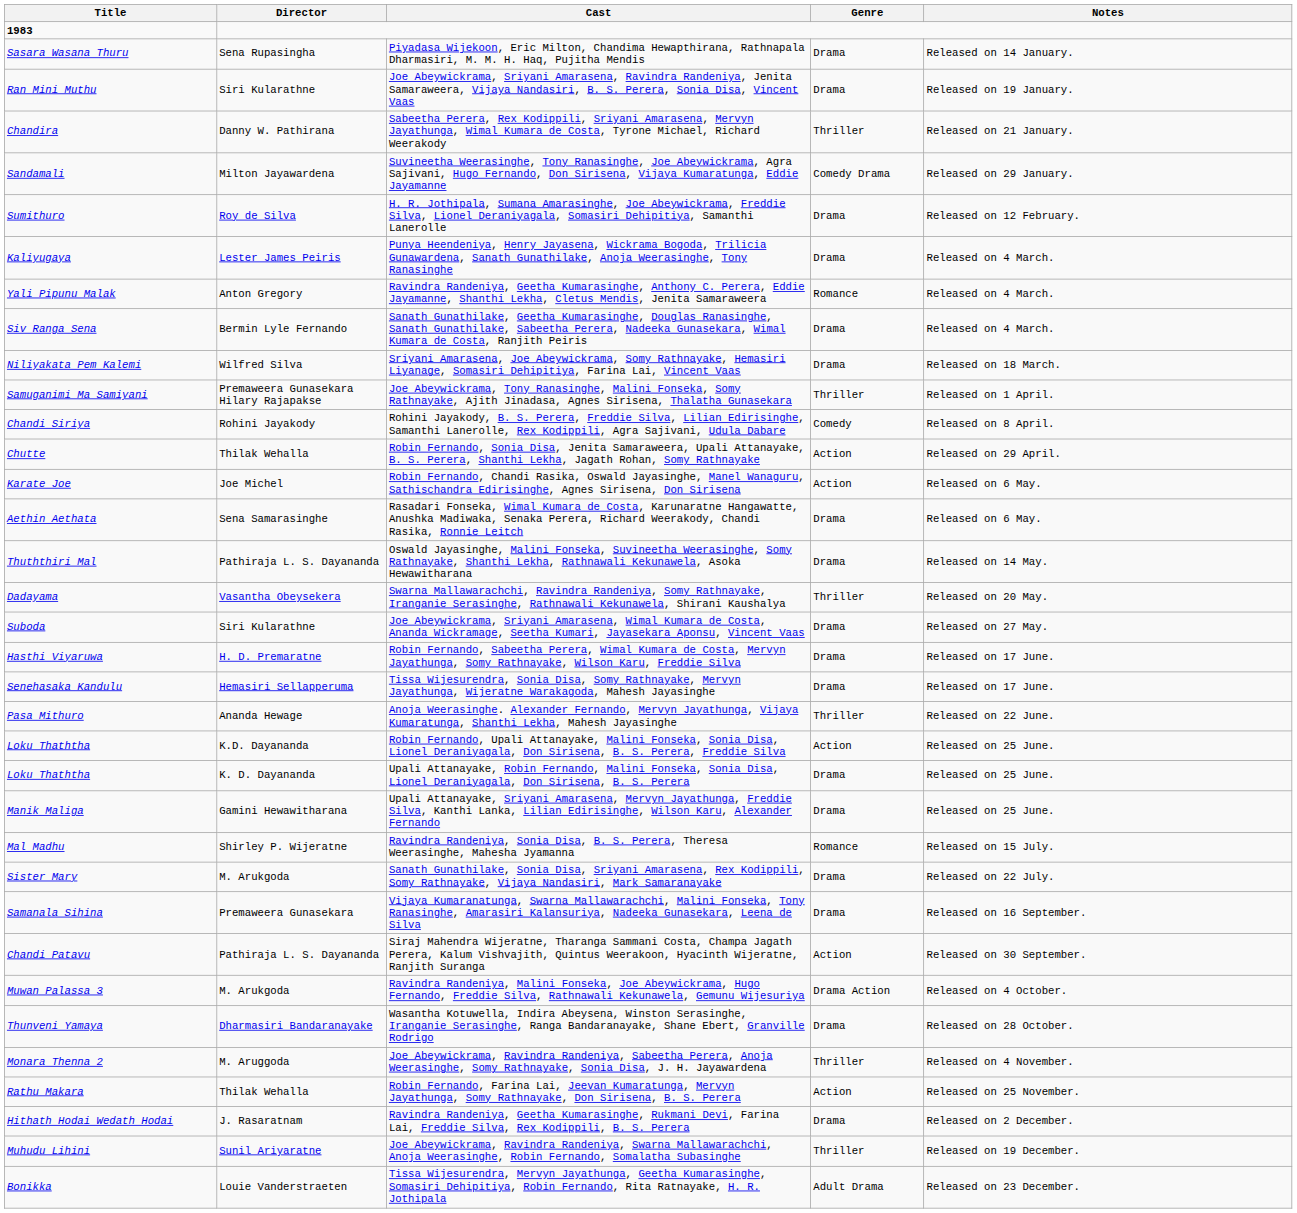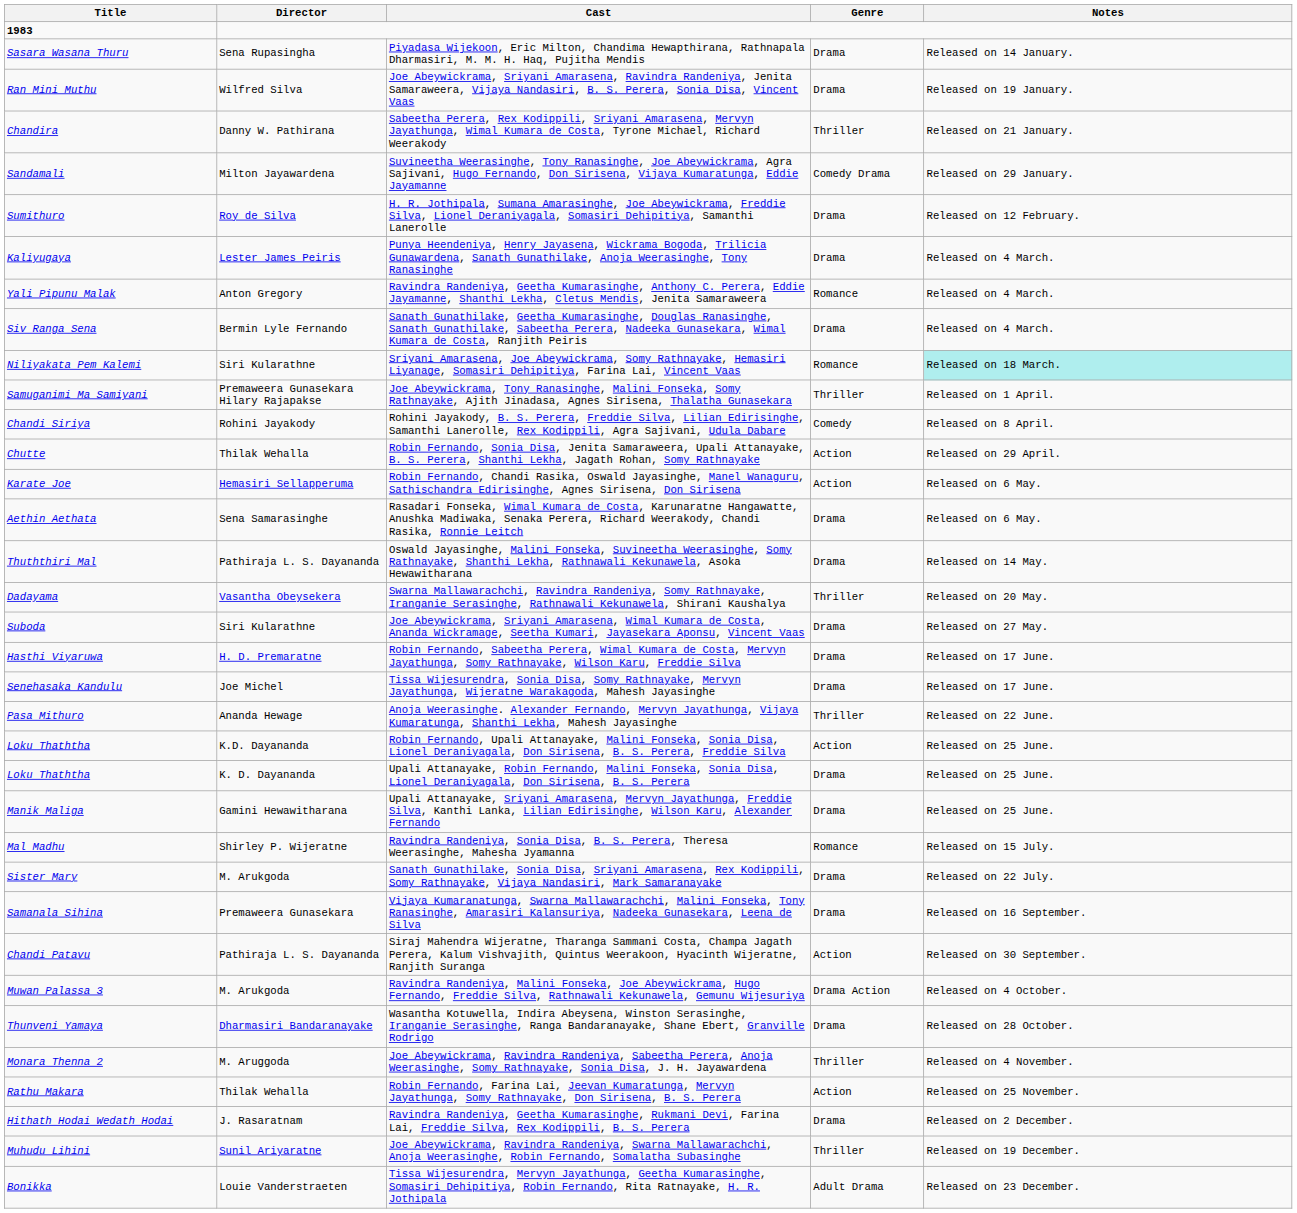(267, 90) Siri Kularathne -> (261, 90) Wilfred Silva
(261, 365) Wilfred Silva -> (267, 365) Siri Kularathne
(829, 365) Drama -> (836, 365) Romance
(994, 365) no background -> (994, 365) paleturquoise background
(251, 484) Joe Michel -> (286, 484) Hemasiri Sellapperuma
(286, 687) Hemasiri Sellapperuma -> (251, 687) Joe Michel
